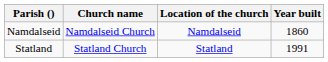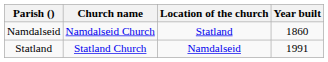(214, 31) Namdalseid -> (214, 31) Statland
(214, 48) Statland -> (214, 48) Namdalseid
